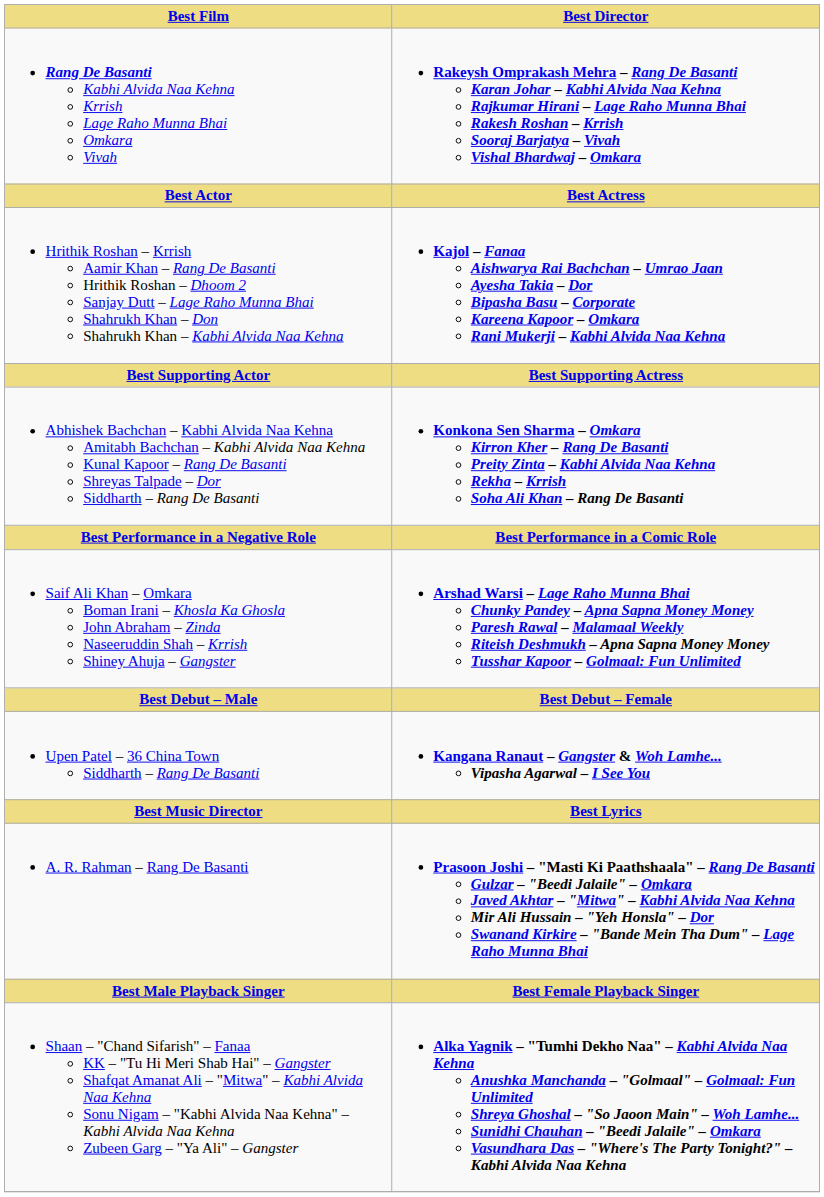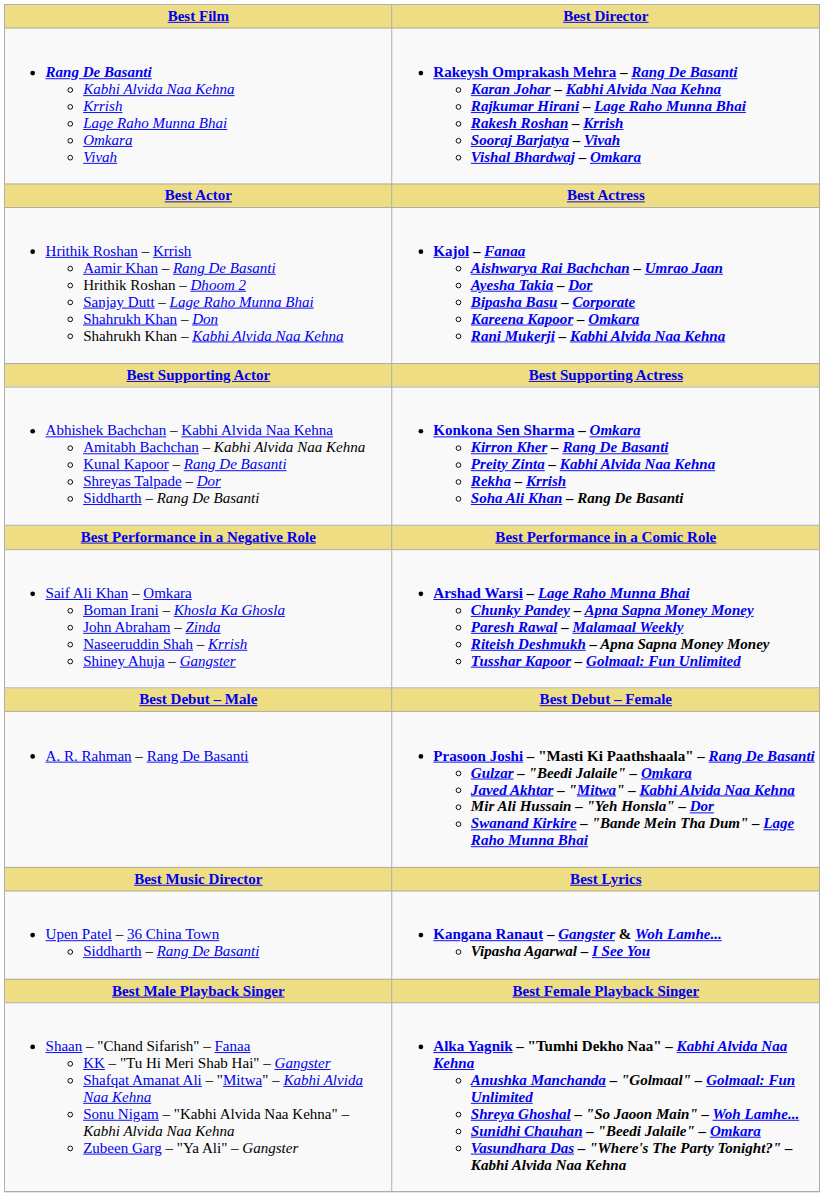rows swapped: (198, 764) <-> (198, 867)
